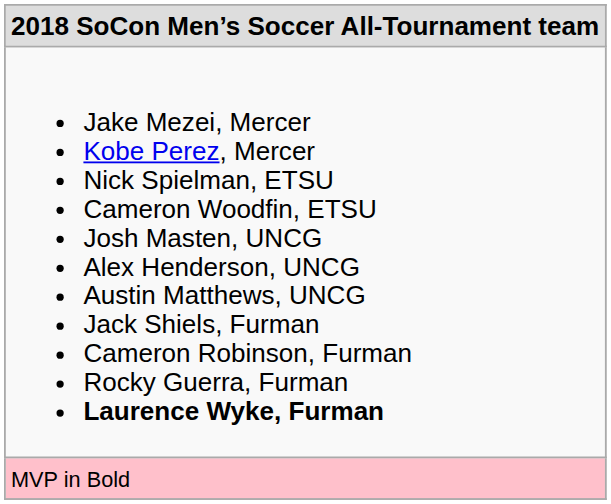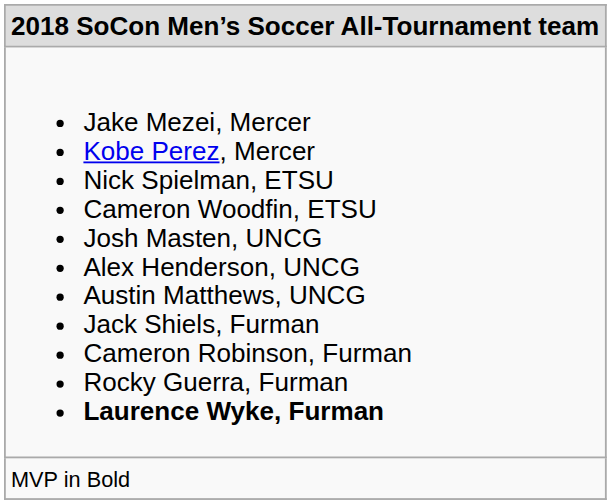(71, 481) pink background -> (71, 481) no background
